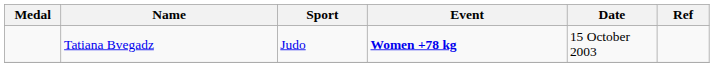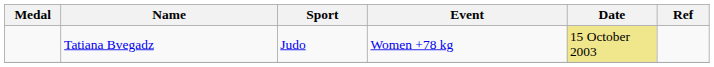(414, 44) bold -> (412, 44) normal
(600, 44) no background -> (600, 44) khaki background
